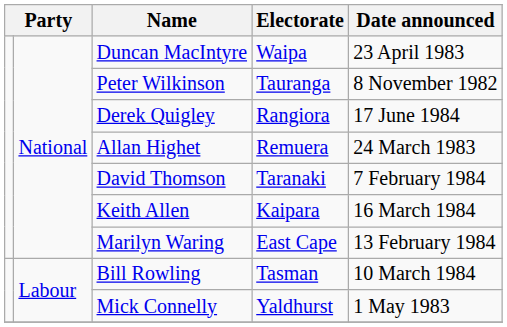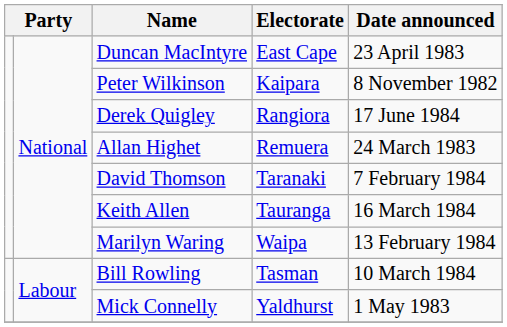(282, 52) Waipa -> (297, 52) East Cape
(293, 83) Tauranga -> (288, 83) Kaipara
(288, 210) Kaipara -> (293, 210) Tauranga
(297, 242) East Cape -> (282, 242) Waipa
